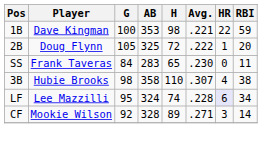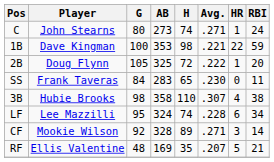+ row: (16, 30)
(224, 98) lavender background -> (237, 115) no background
+ row: (16, 148)
